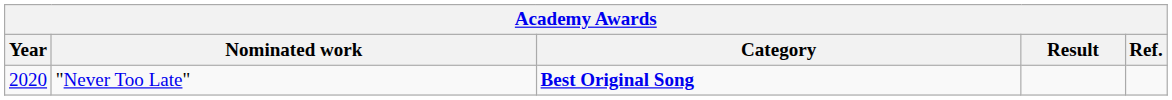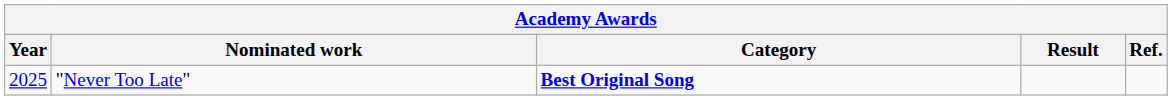(28, 79) 2020 -> (28, 79) 2025
